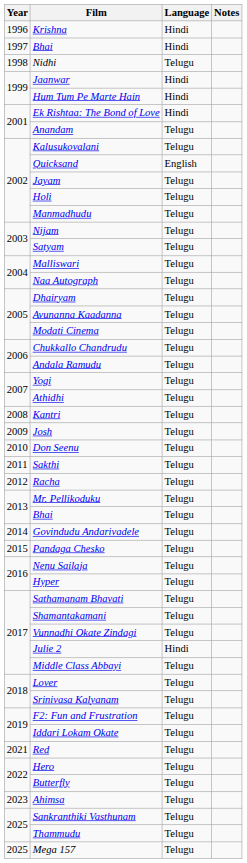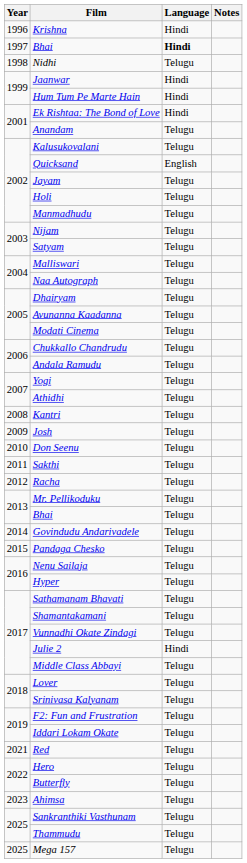(177, 46) normal -> (178, 46) bold
